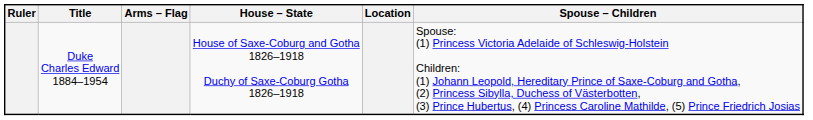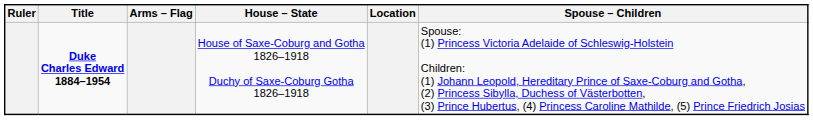(80, 68) normal -> (83, 68) bold
